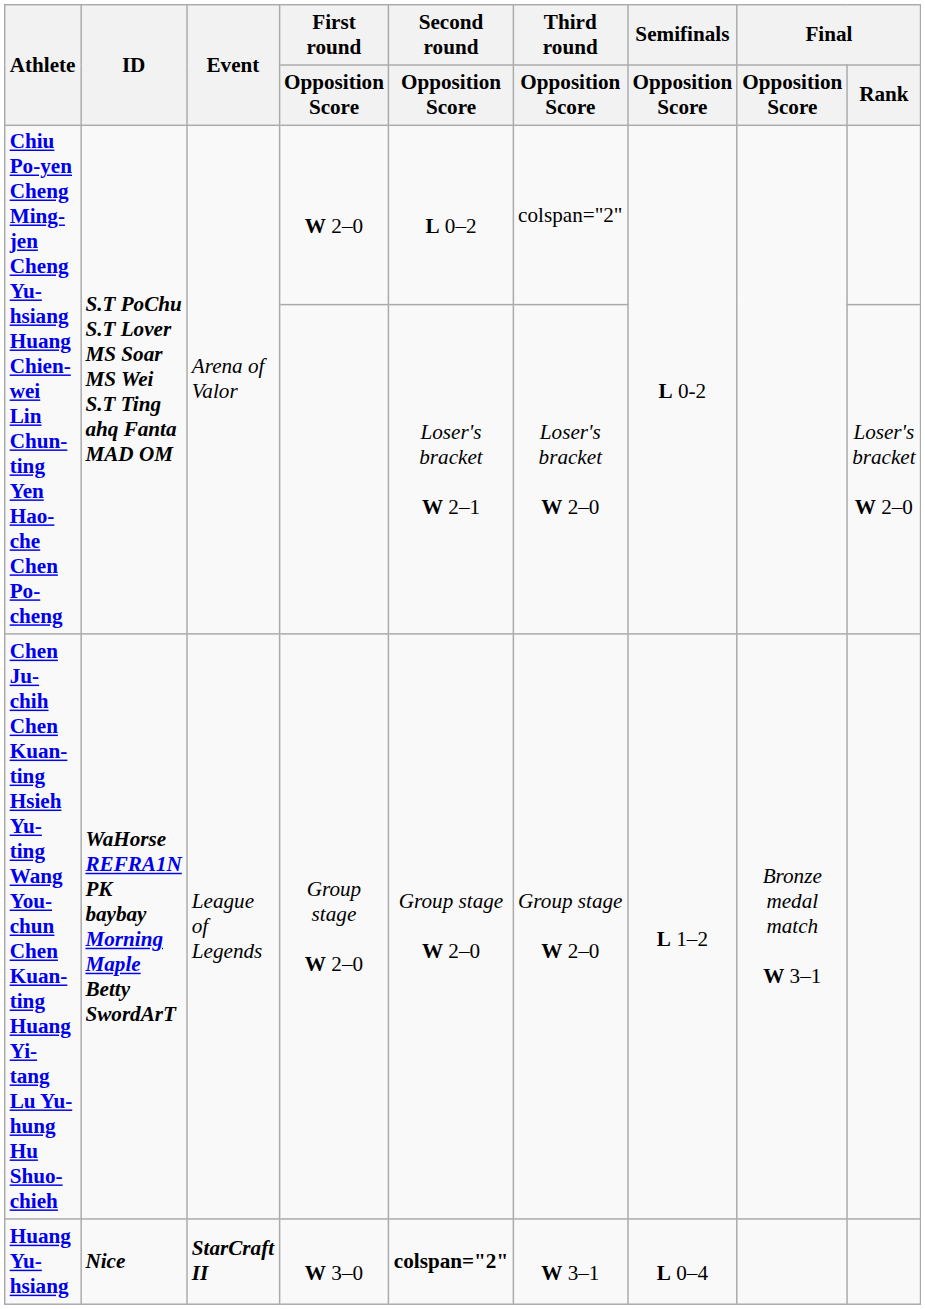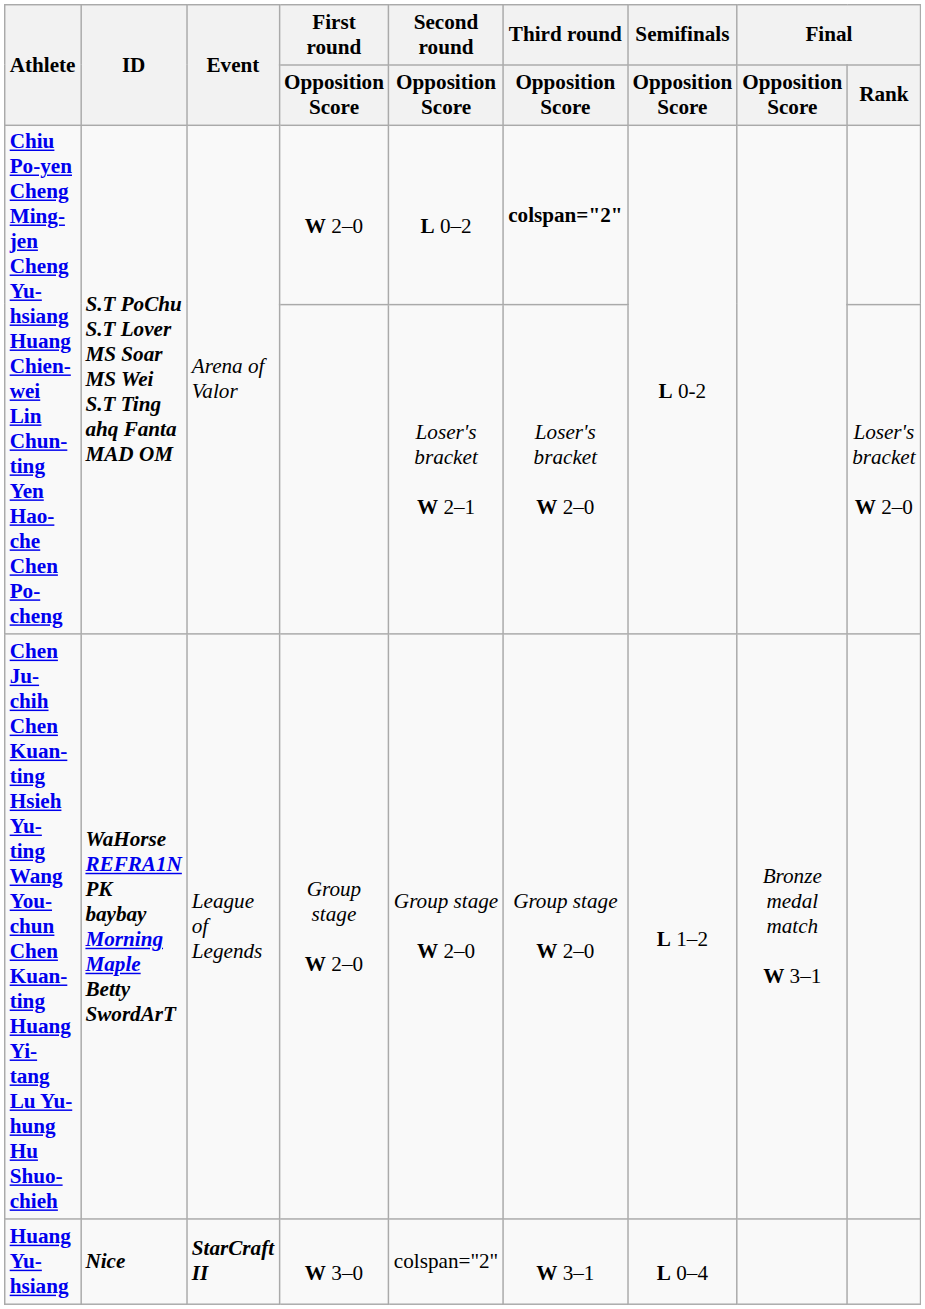(570, 214) normal -> (565, 214) bold
(451, 1261) bold -> (446, 1261) normal
